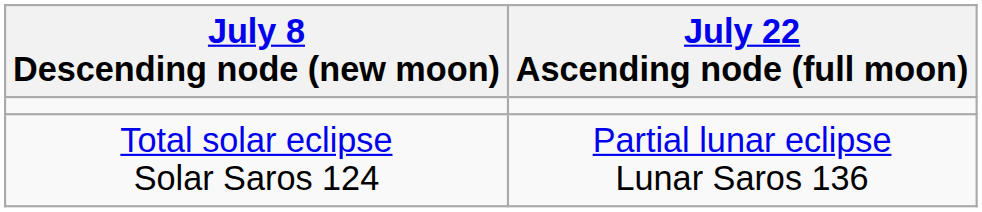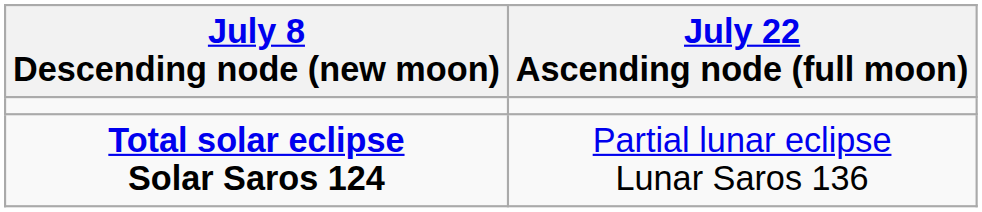(256, 159) normal -> (256, 159) bold
